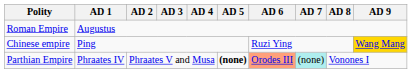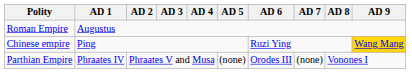(233, 60) bold -> (232, 60) normal
(272, 60) lightsalmon background -> (271, 60) no background
(311, 60) paleturquoise background -> (310, 60) no background
